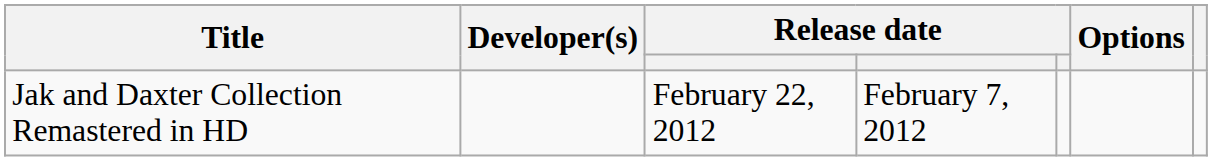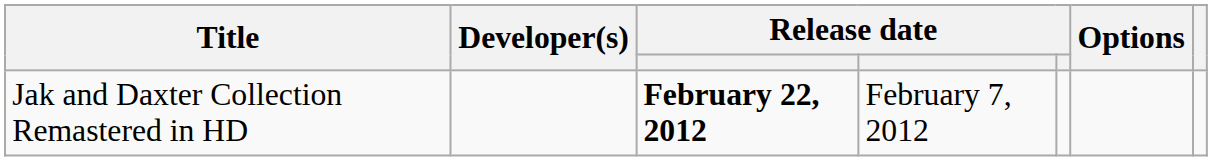(734, 112) normal -> (731, 112) bold
